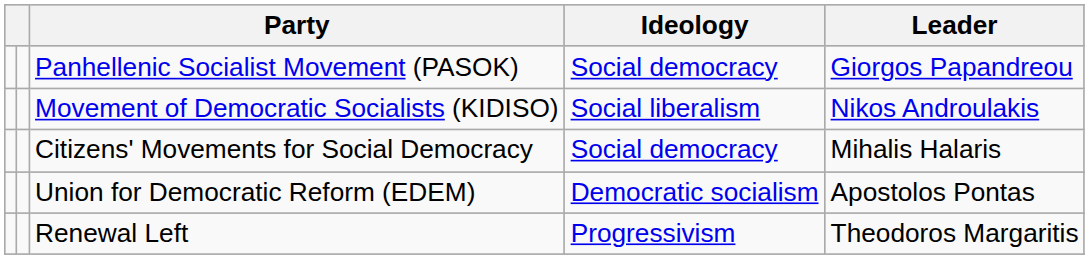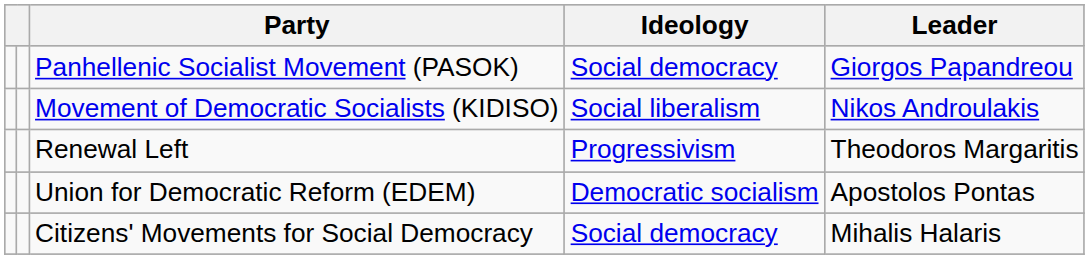rows swapped: (284, 150) <-> (112, 233)
